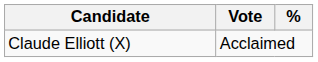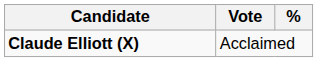(69, 43) normal -> (74, 43) bold
